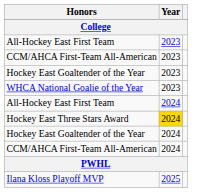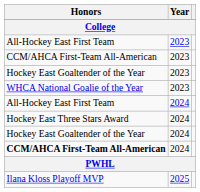(171, 118) gold background -> (180, 118) no background
(82, 149) normal -> (86, 149) bold
